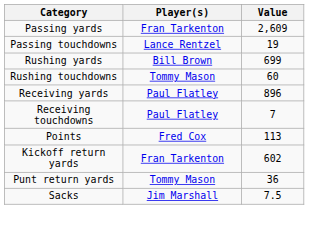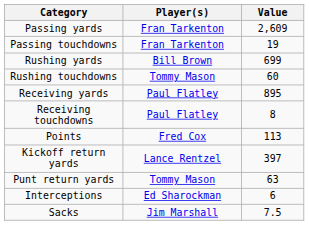(182, 45) Lance Rentzel -> (182, 45) Fran Tarkenton
(273, 93) 896 -> (273, 93) 895
(273, 115) 7 -> (273, 115) 8
(182, 158) Fran Tarkenton -> (182, 158) Lance Rentzel
(273, 158) 602 -> (273, 158) 397
(273, 180) 36 -> (273, 180) 63
+ row: (64, 196)
